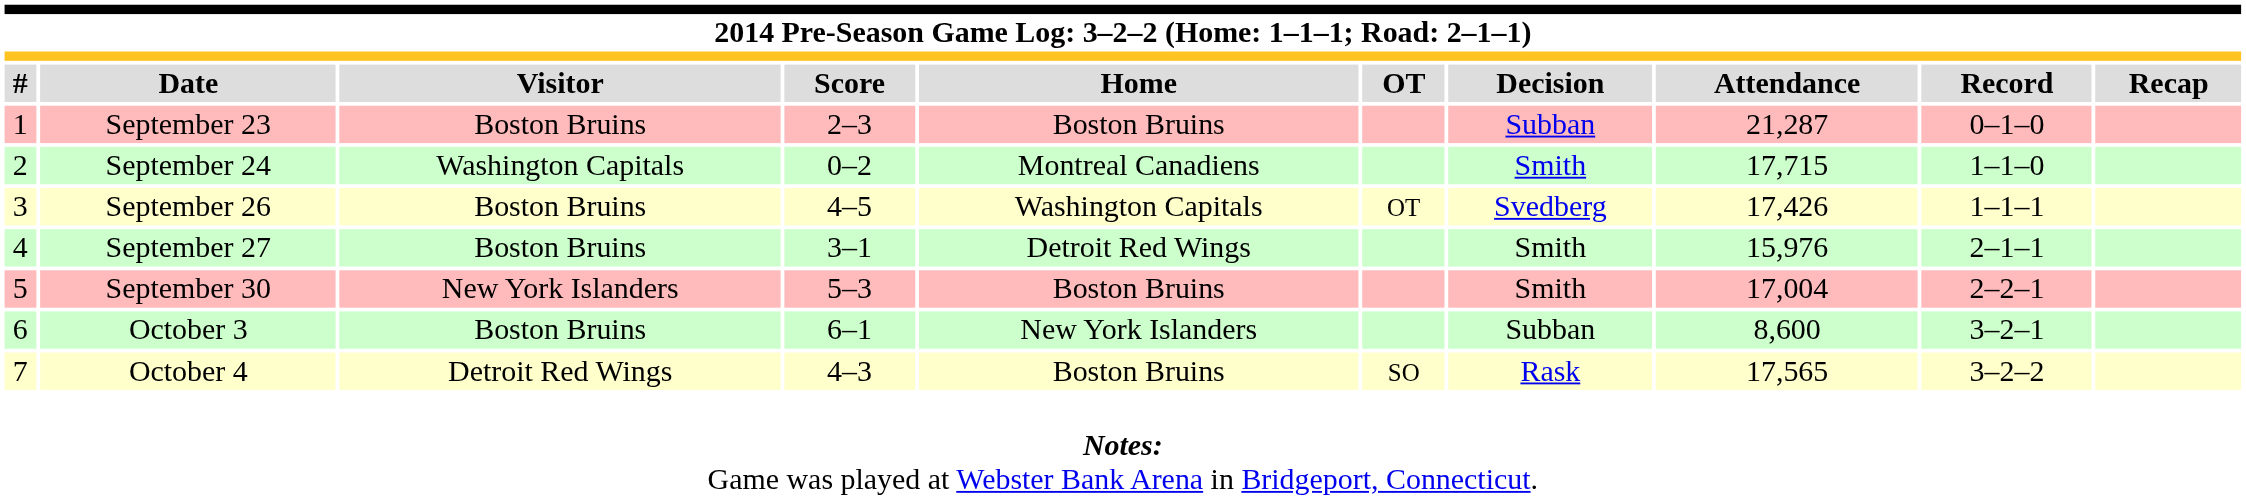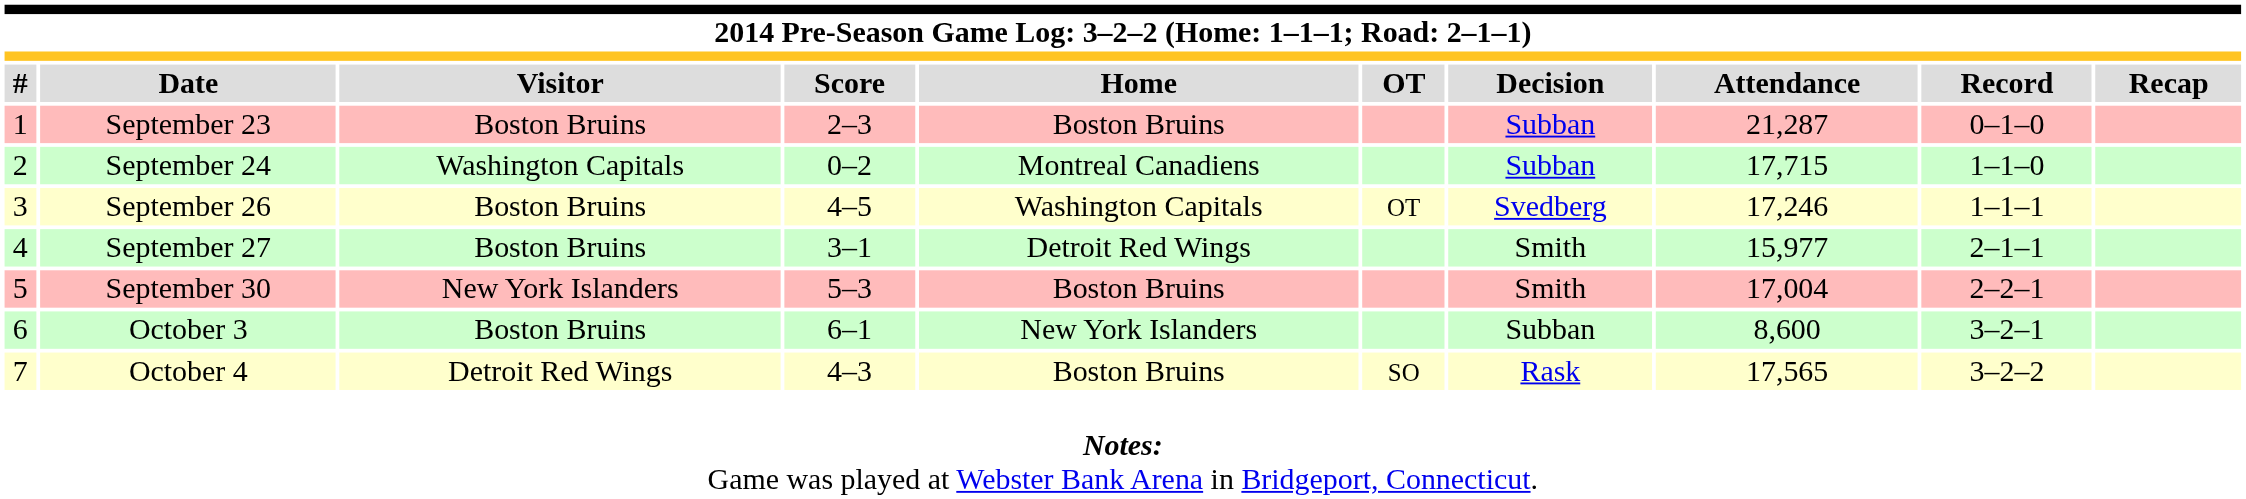(1550, 165) Smith -> (1550, 165) Subban
(1787, 206) 17,426 -> (1787, 206) 17,246
(1787, 247) 15,976 -> (1787, 247) 15,977
